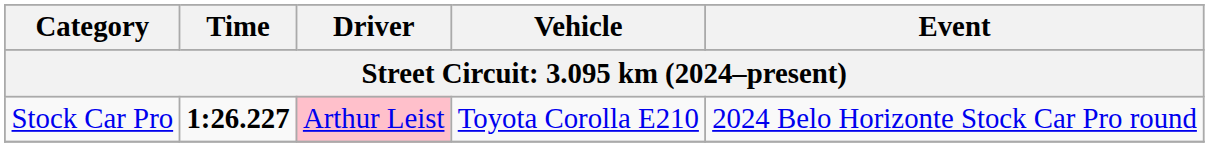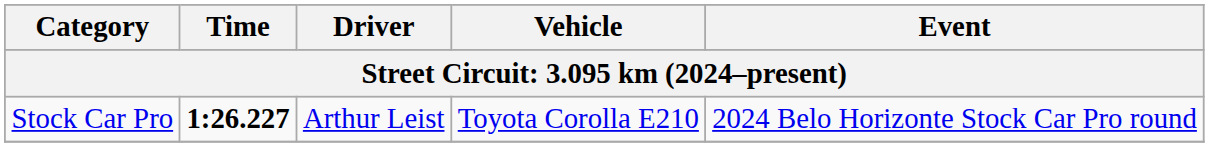(374, 118) pink background -> (374, 118) no background
